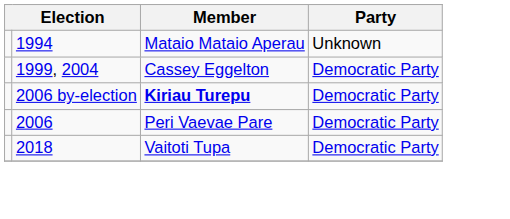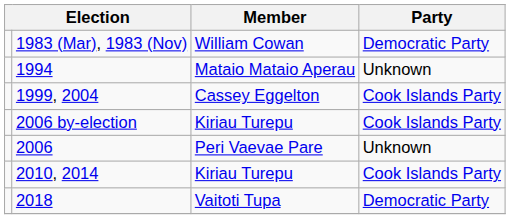+ row: (102, 43)
(376, 69) Democratic Party -> (432, 95) Cook Islands Party
(197, 95) bold -> (244, 122) normal
(376, 95) Democratic Party -> (432, 122) Cook Islands Party
(376, 122) Democratic Party -> (397, 148) Unknown
+ row: (57, 174)
